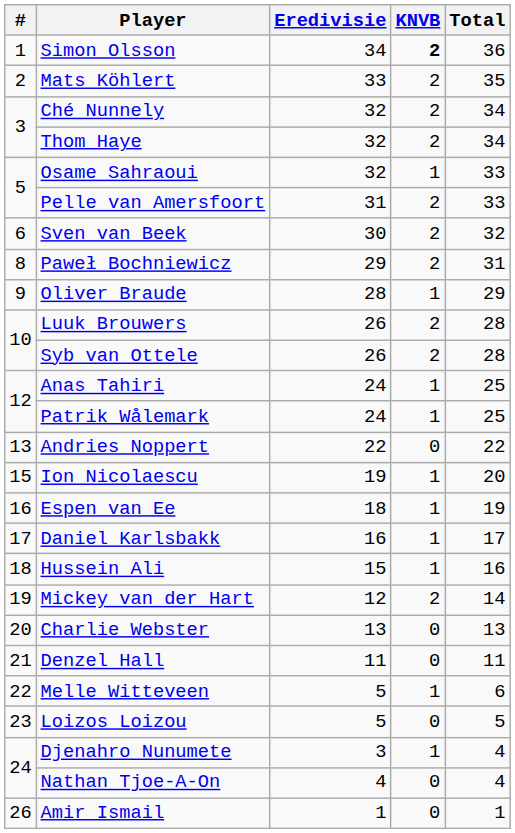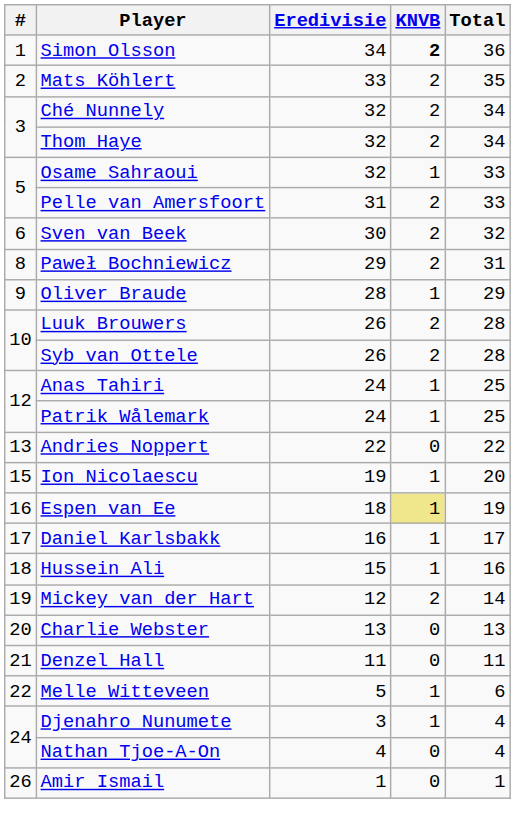(435, 508) no background -> (435, 508) khaki background
- row: (114, 722)
